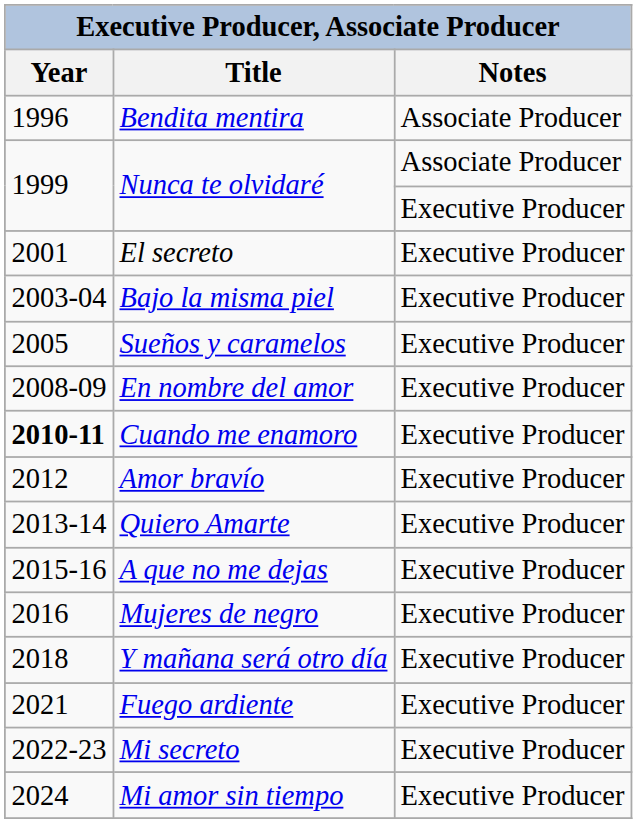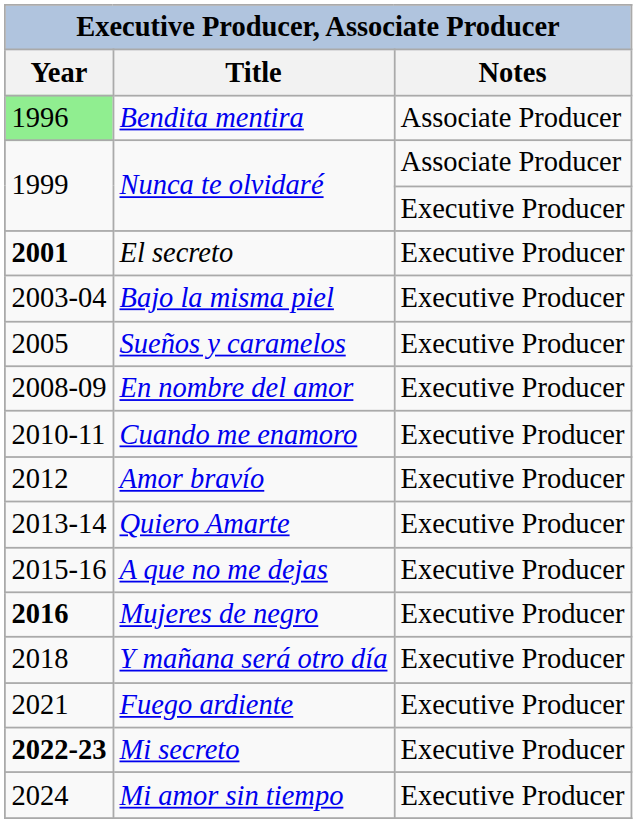(40, 117) no background -> (40, 117) lightgreen background
(40, 252) normal -> (40, 252) bold
(58, 433) bold -> (58, 433) normal
(40, 614) normal -> (40, 614) bold
(59, 749) normal -> (59, 749) bold
